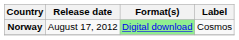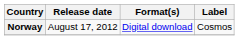(157, 27) lightgreen background -> (157, 27) no background
